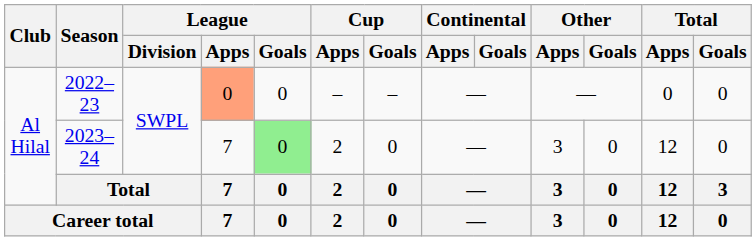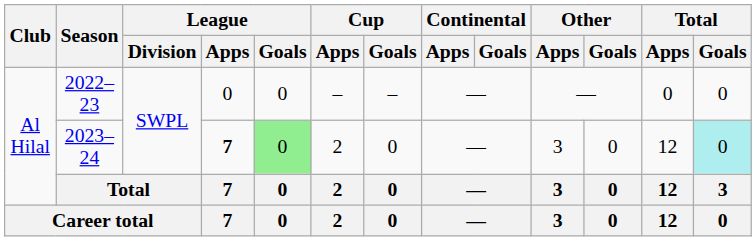(227, 93) lightsalmon background -> (227, 93) no background
(227, 146) normal -> (227, 146) bold
(723, 146) no background -> (723, 146) paleturquoise background
